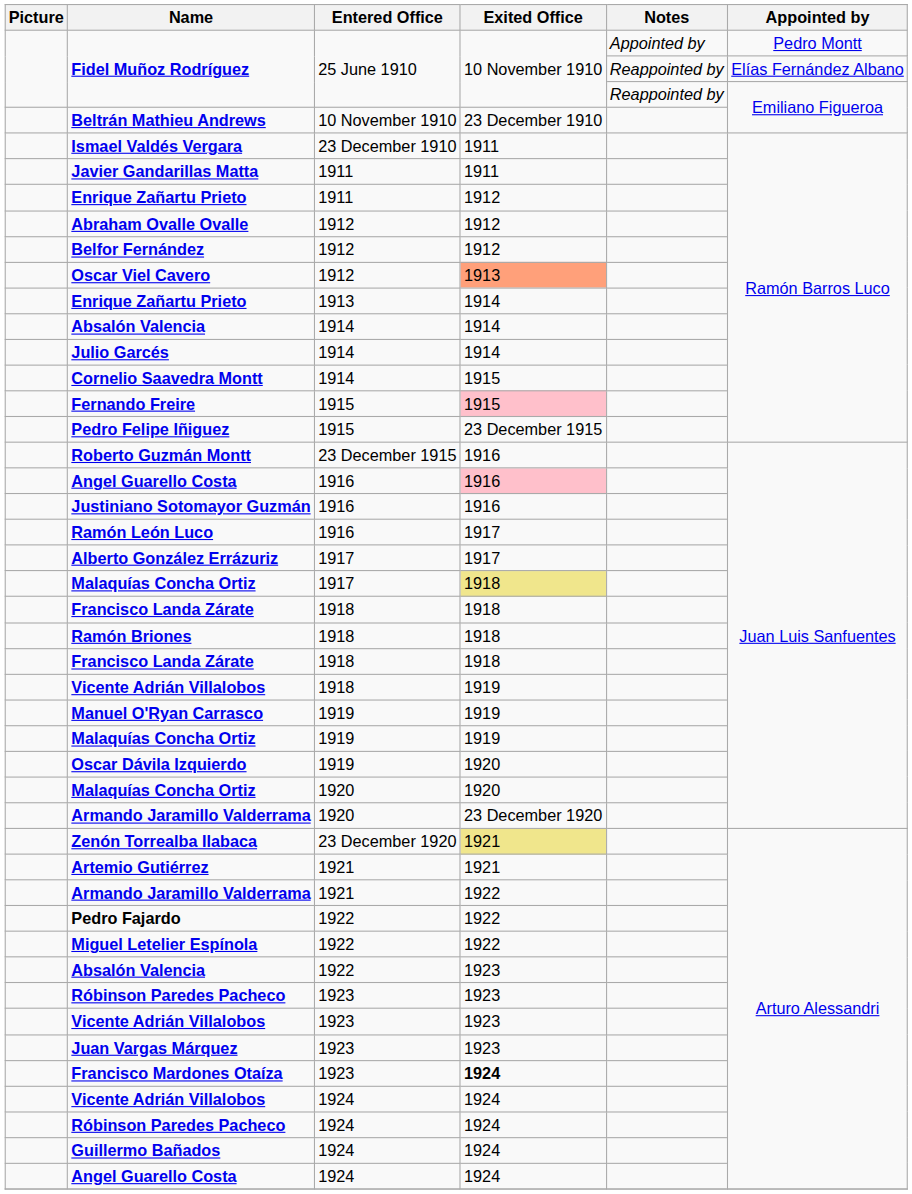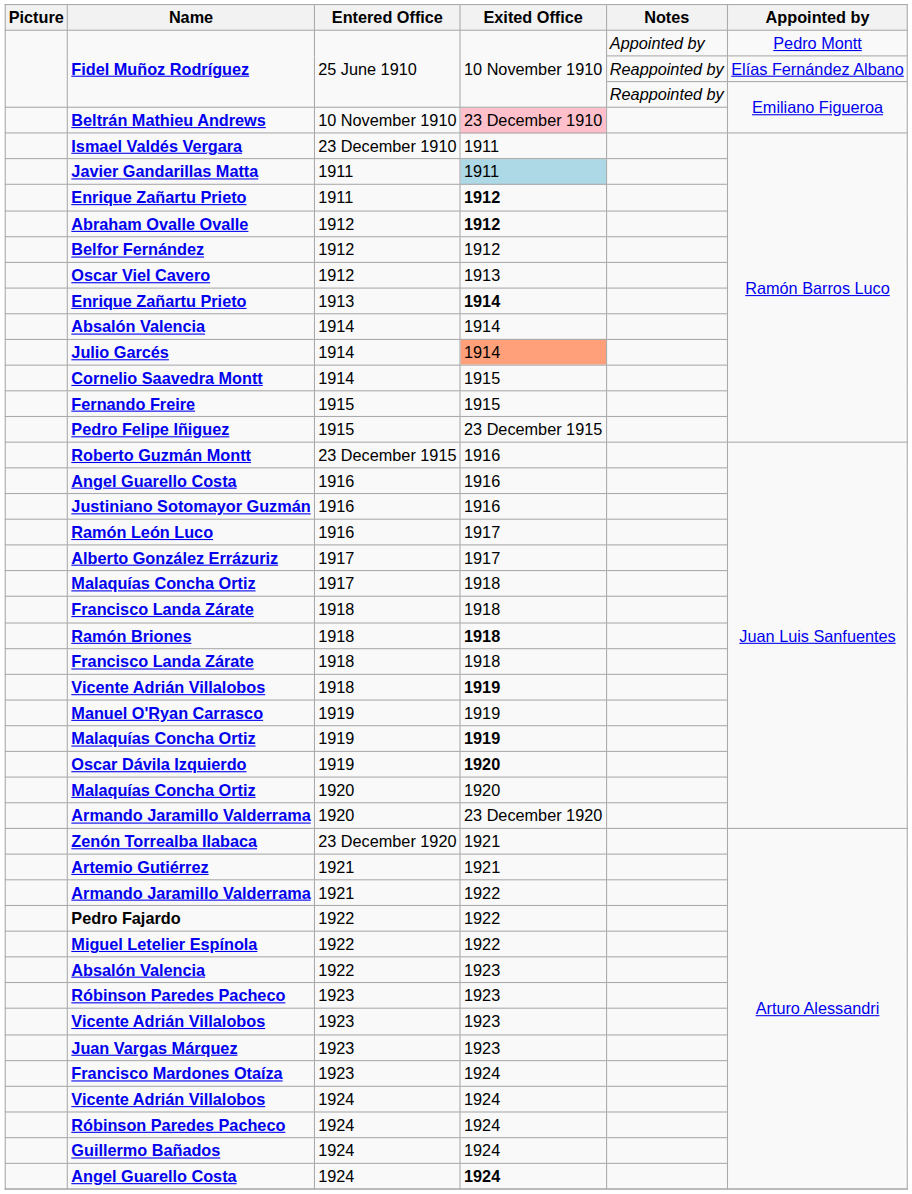(533, 121) no background -> (533, 121) pink background
(482, 172) no background -> (482, 172) lightblue background
(482, 198) normal -> (482, 198) bold
(482, 224) normal -> (482, 224) bold
(482, 275) lightsalmon background -> (482, 275) no background
(482, 301) normal -> (482, 301) bold
(482, 352) no background -> (482, 352) lightsalmon background
(482, 404) pink background -> (482, 404) no background
(482, 481) pink background -> (482, 481) no background
(482, 584) khaki background -> (482, 584) no background
(482, 636) normal -> (482, 636) bold
(482, 687) normal -> (482, 687) bold
(482, 739) normal -> (482, 739) bold
(482, 764) normal -> (482, 764) bold
(482, 841) khaki background -> (482, 841) no background
(482, 1073) bold -> (482, 1073) normal
(482, 1176) normal -> (482, 1176) bold
